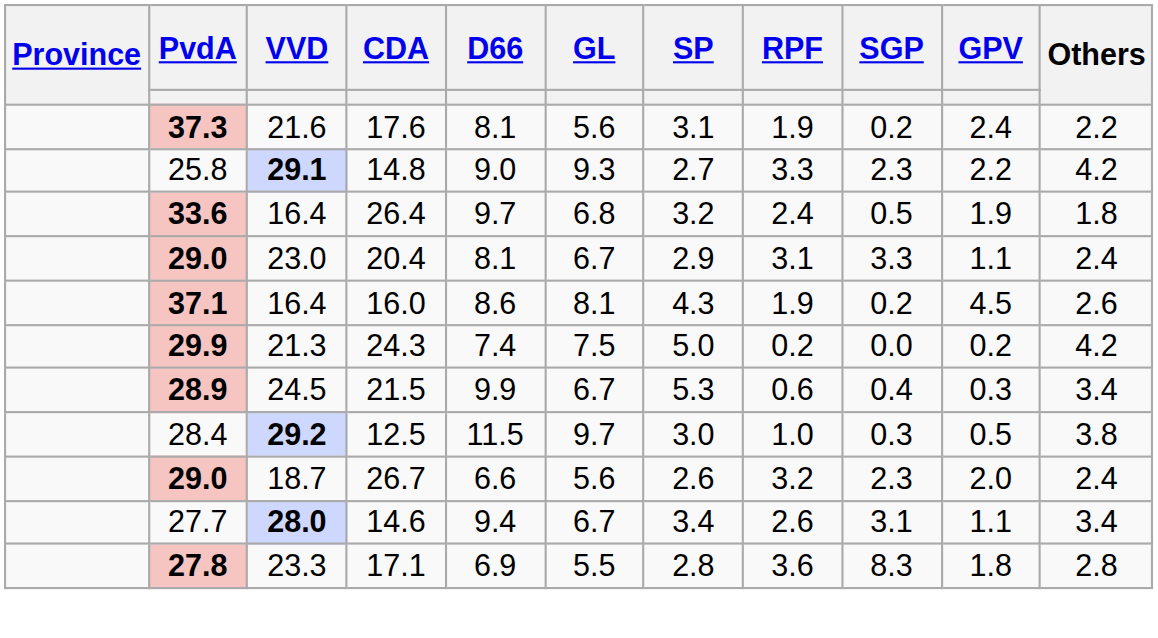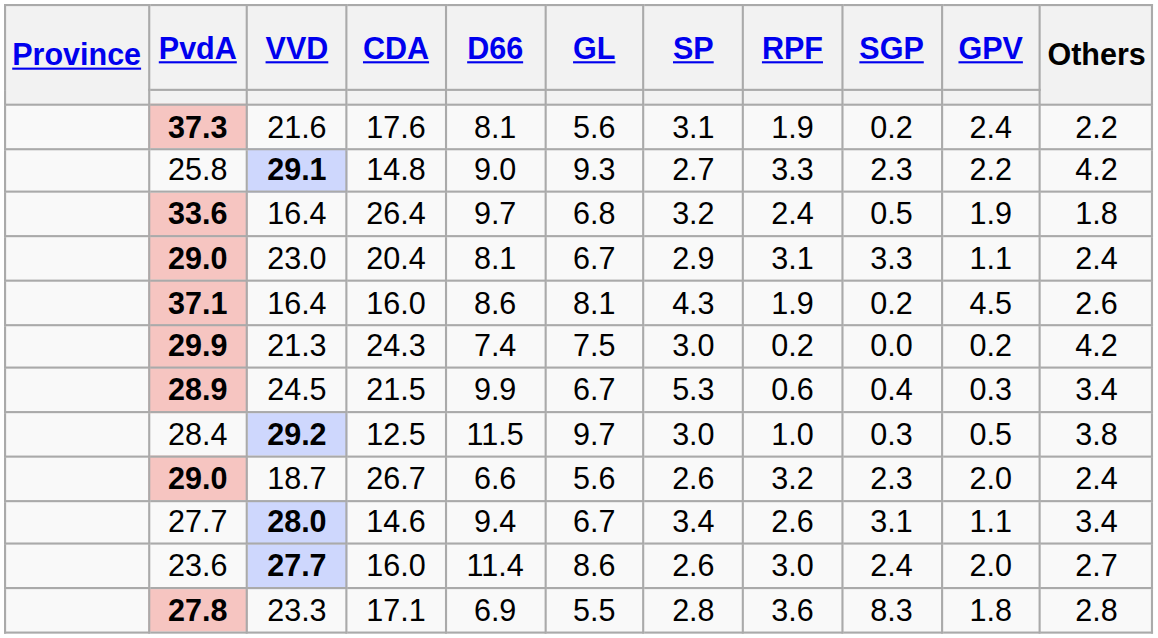(693, 347) 5.0 -> (693, 347) 3.0
+ row: (198, 566)
